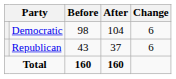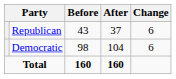rows swapped: (37, 30) <-> (37, 47)
